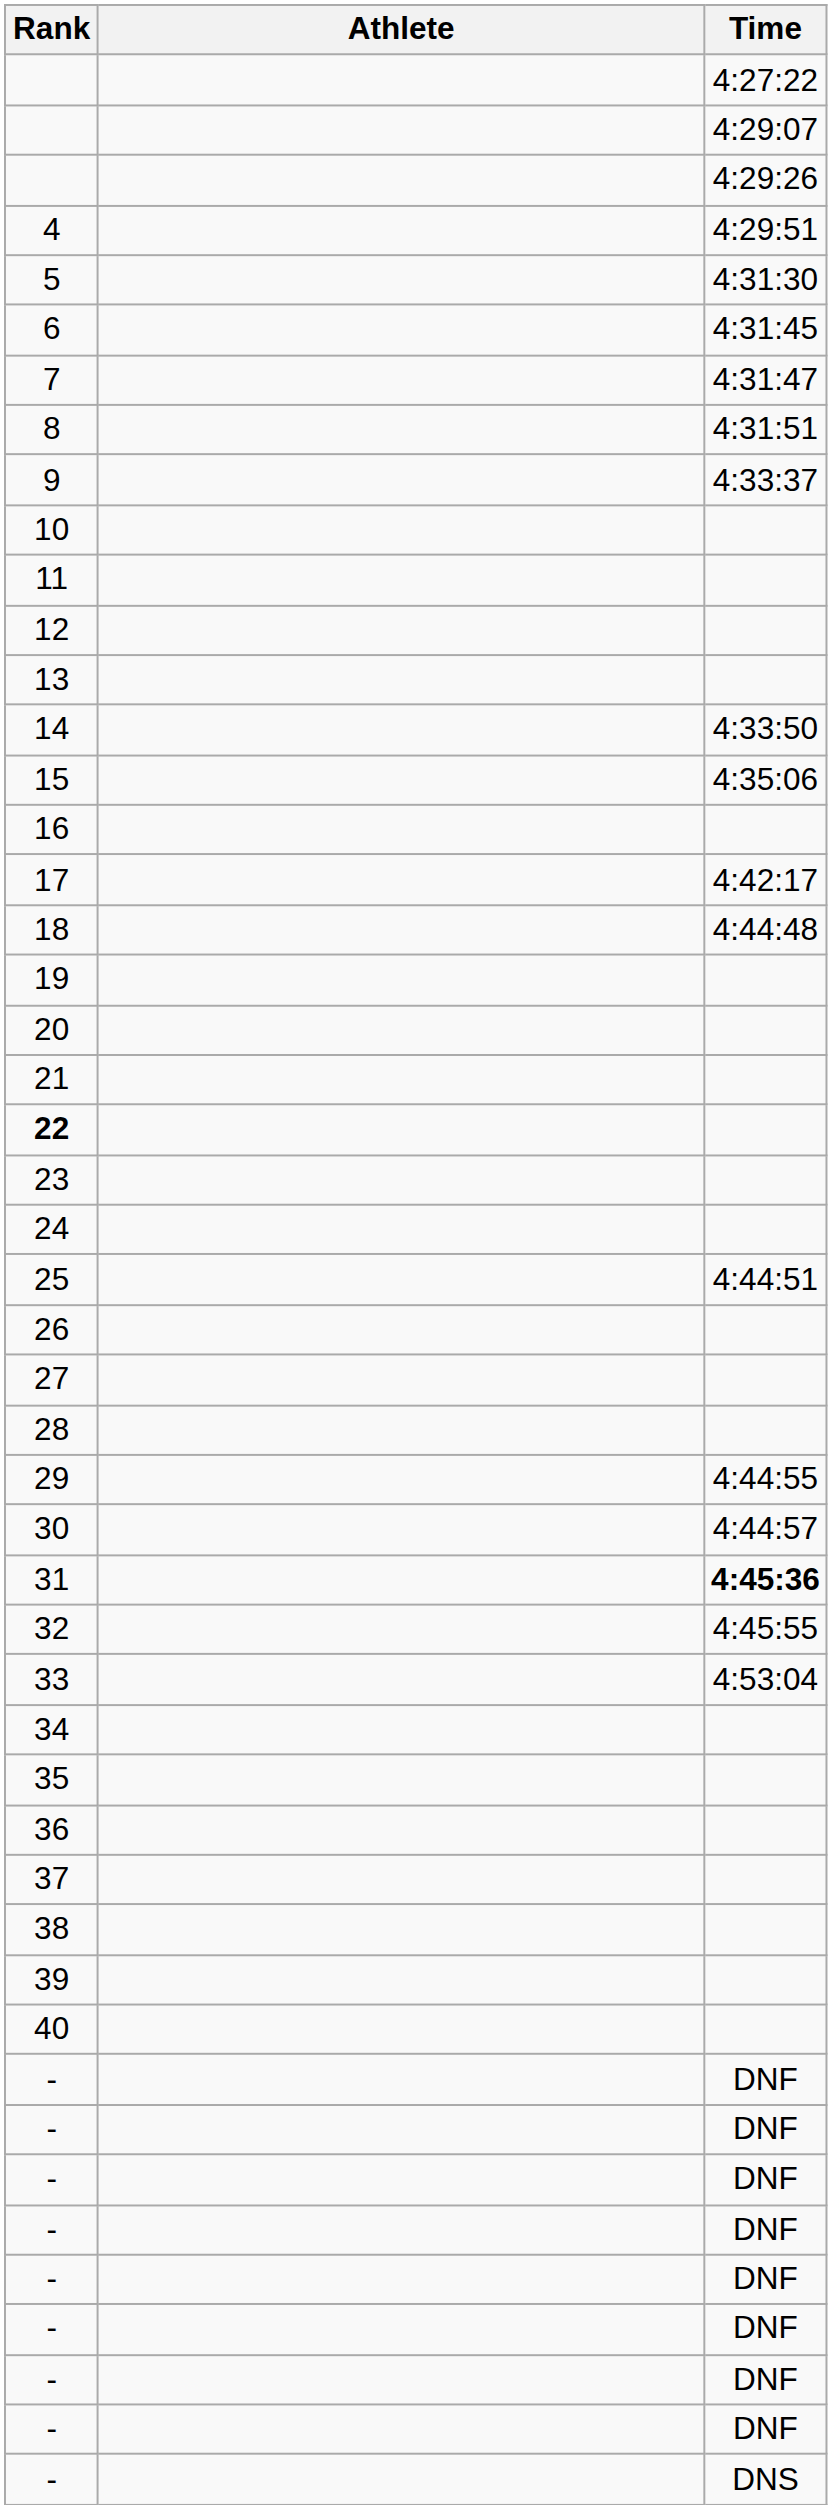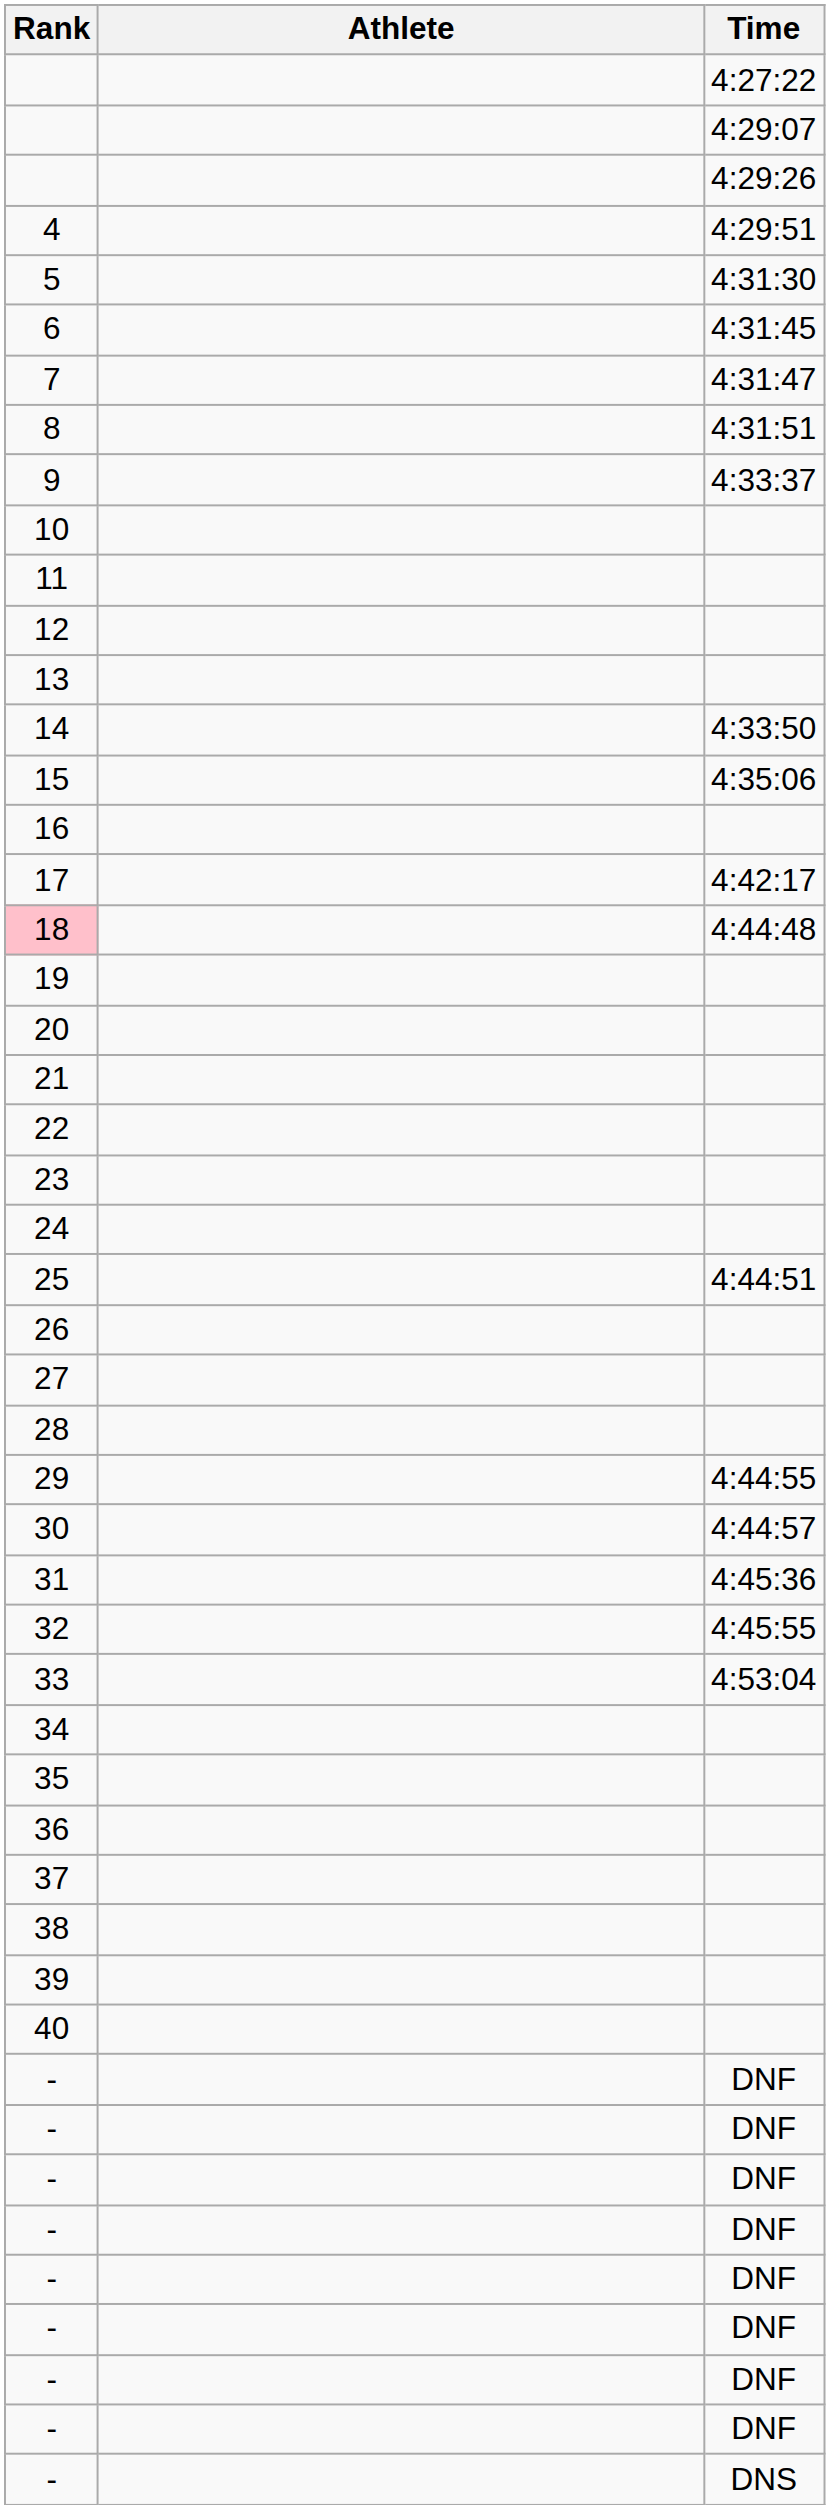(52, 929) no background -> (52, 929) pink background
(52, 1129) bold -> (52, 1129) normal
(765, 1579) bold -> (764, 1579) normal
